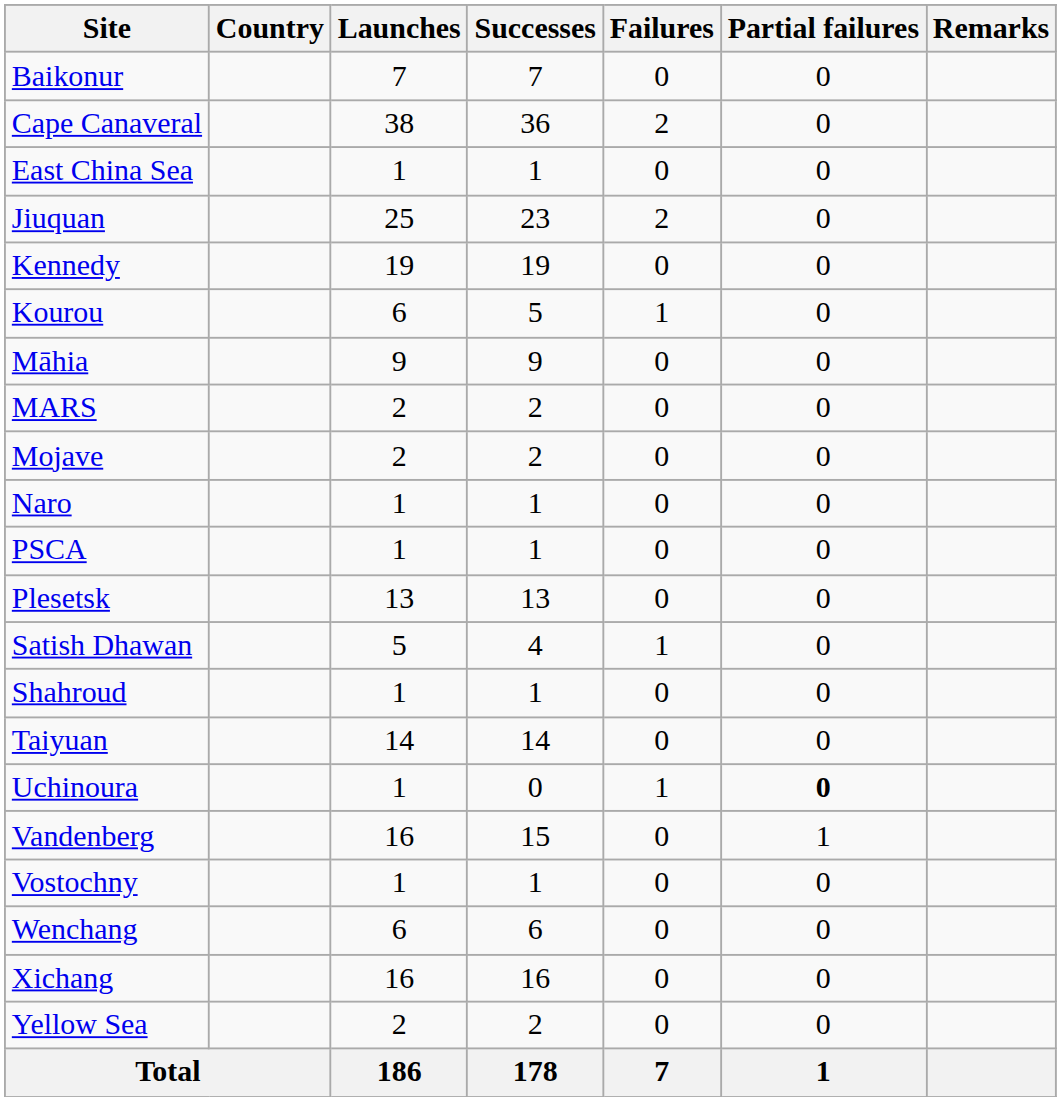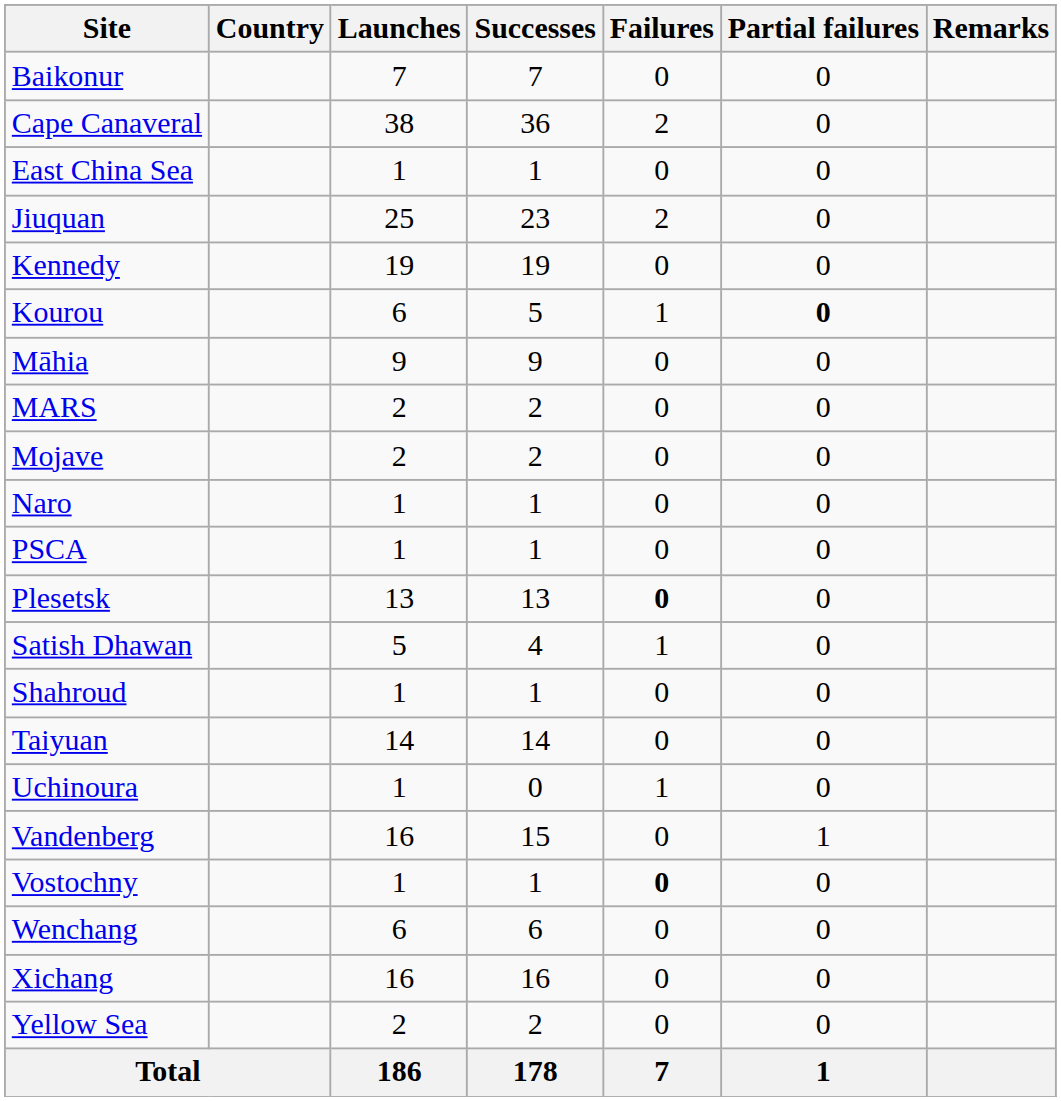(823, 312) normal -> (823, 312) bold
(662, 597) normal -> (662, 597) bold
(823, 787) bold -> (823, 787) normal
(662, 882) normal -> (662, 882) bold
